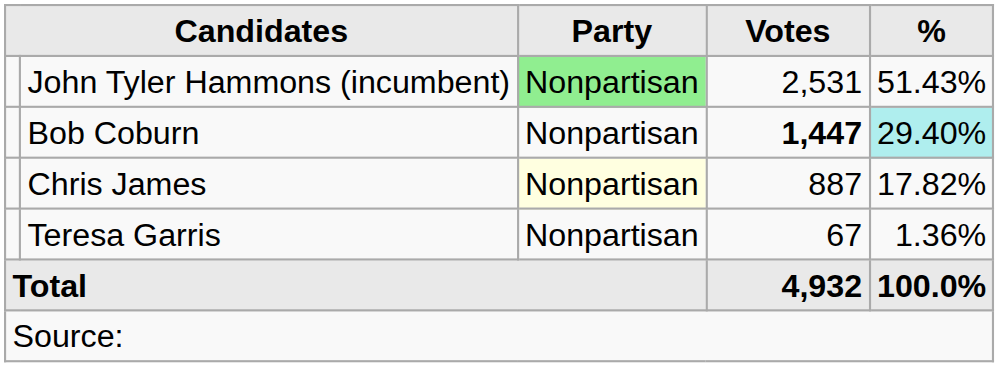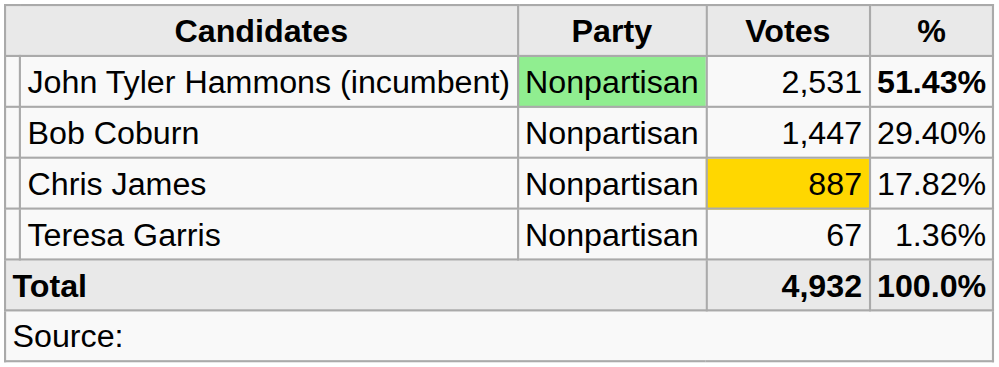(932, 82) normal -> (932, 82) bold
(822, 133) bold -> (822, 133) normal
(932, 133) paleturquoise background -> (932, 133) no background
(612, 184) lightyellow background -> (612, 184) no background
(835, 184) no background -> (835, 184) gold background
